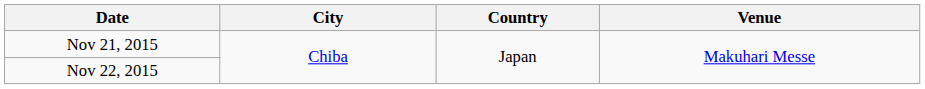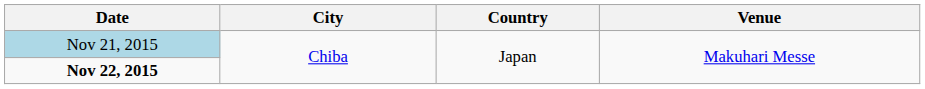(112, 44) no background -> (112, 44) lightblue background
(112, 70) normal -> (112, 70) bold
